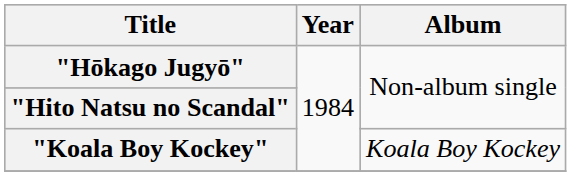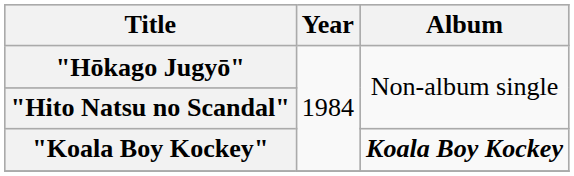(463, 149) normal -> (465, 149) bold
